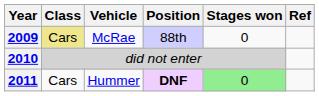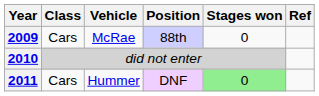(63, 37) khaki background -> (63, 37) no background
(173, 81) bold -> (173, 81) normal
